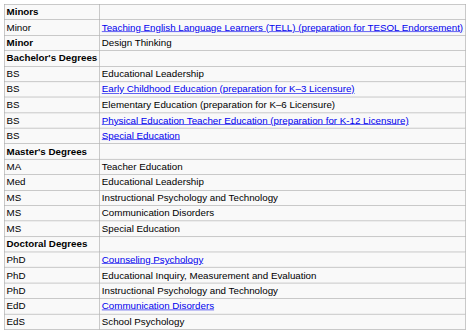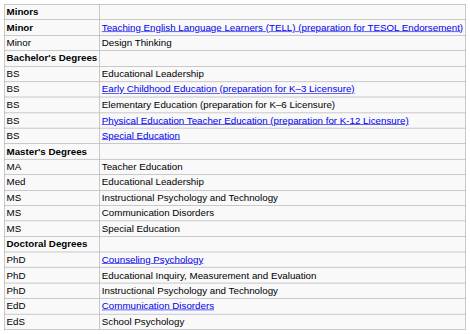(19, 27) normal -> (20, 27) bold
(20, 43) bold -> (19, 43) normal
